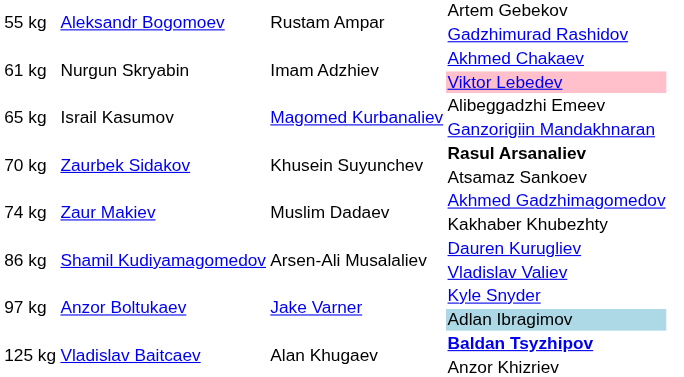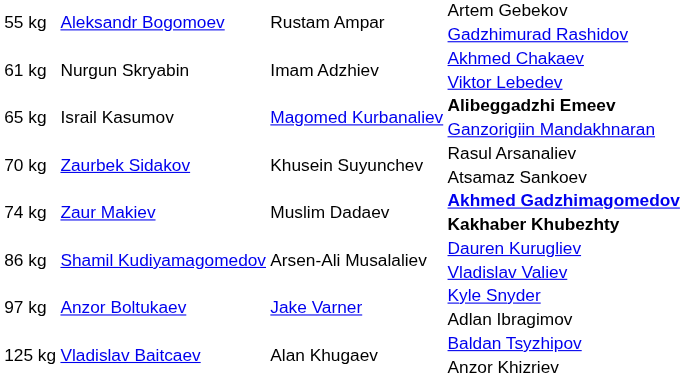(505, 82) pink background -> (505, 82) no background
(526, 105) normal -> (532, 105) bold
(517, 153) bold -> (512, 153) normal
(557, 201) normal -> (564, 201) bold
(528, 224) normal -> (533, 224) bold
(510, 319) lightblue background -> (510, 319) no background
(520, 343) bold -> (515, 343) normal
